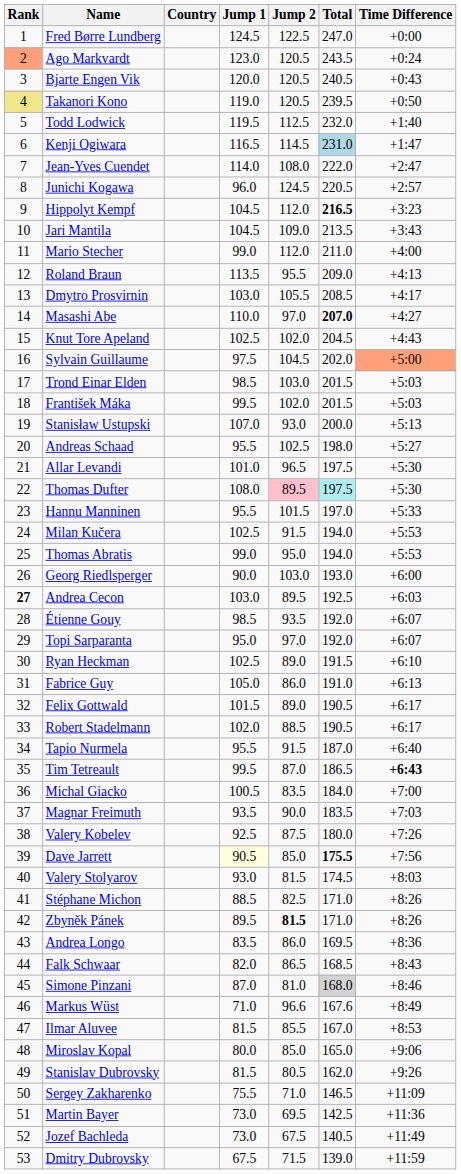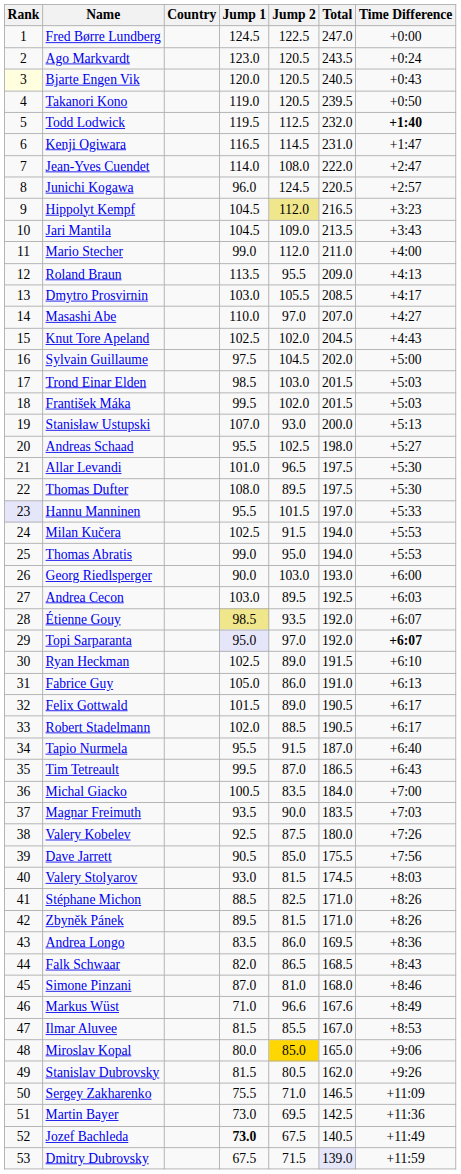(23, 58) lightsalmon background -> (23, 58) no background
(23, 79) no background -> (23, 79) lightyellow background
(23, 101) khaki background -> (23, 101) no background
(406, 123) normal -> (406, 123) bold
(337, 144) lightblue background -> (337, 144) no background
(294, 209) no background -> (294, 209) khaki background
(337, 209) bold -> (337, 209) normal
(337, 317) bold -> (337, 317) normal
(406, 360) lightsalmon background -> (406, 360) no background
(294, 489) pink background -> (294, 489) no background
(337, 489) paleturquoise background -> (337, 489) no background
(23, 511) no background -> (23, 511) lavender background
(23, 597) bold -> (23, 597) normal
(244, 619) no background -> (244, 619) khaki background
(244, 640) no background -> (244, 640) lavender background
(406, 640) normal -> (406, 640) bold
(406, 770) bold -> (406, 770) normal
(244, 856) lightyellow background -> (244, 856) no background
(337, 856) bold -> (337, 856) normal
(294, 921) bold -> (294, 921) normal
(337, 985) lightgrey background -> (337, 985) no background
(294, 1050) no background -> (294, 1050) gold background
(244, 1136) normal -> (244, 1136) bold
(337, 1158) no background -> (337, 1158) lavender background
